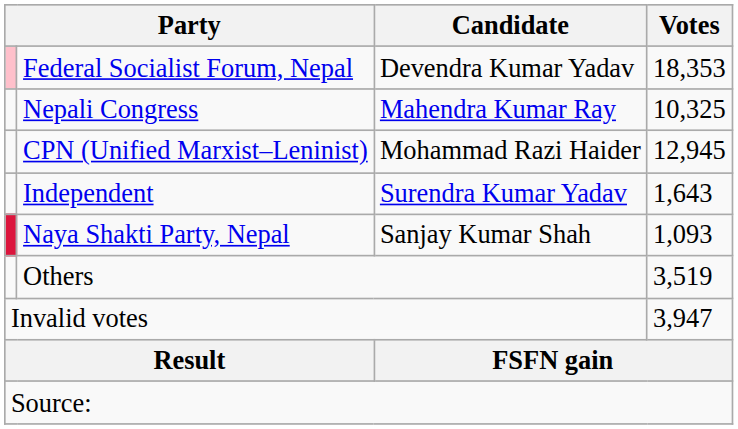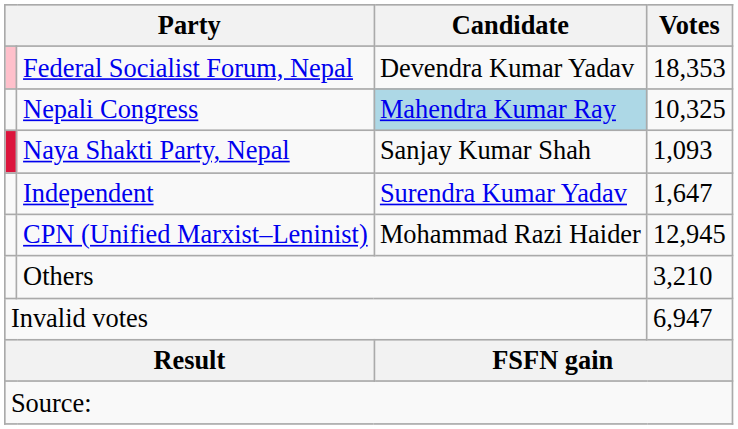(498, 109) no background -> (498, 109) lightblue background
rows swapped: (195, 151) <-> (156, 234)
(683, 192) 1,643 -> (683, 192) 1,647
(683, 276) 3,519 -> (683, 276) 3,210
(683, 318) 3,947 -> (683, 318) 6,947
